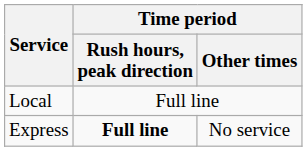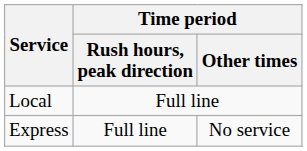(135, 130) bold -> (135, 130) normal
